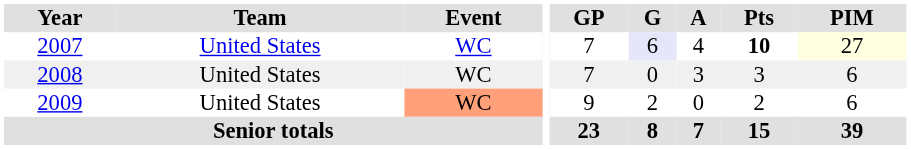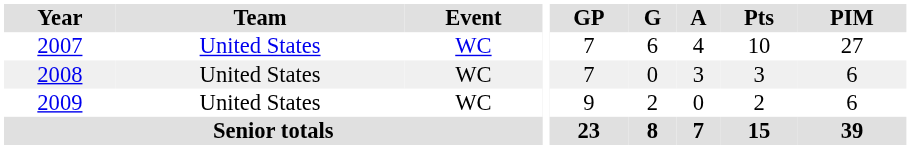(652, 46) lavender background -> (652, 46) no background
(759, 46) bold -> (759, 46) normal
(852, 46) lightyellow background -> (852, 46) no background
(473, 102) lightsalmon background -> (473, 102) no background
